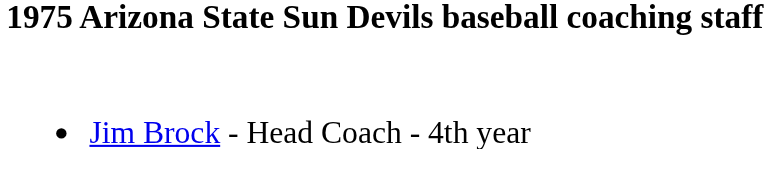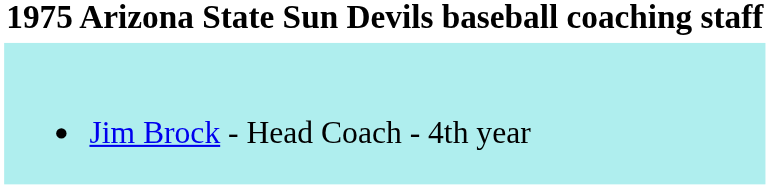(385, 133) no background -> (385, 133) paleturquoise background
